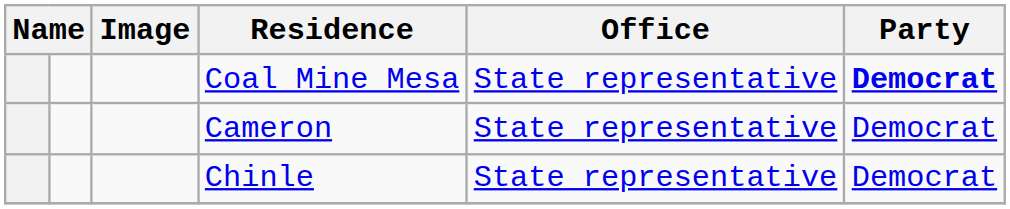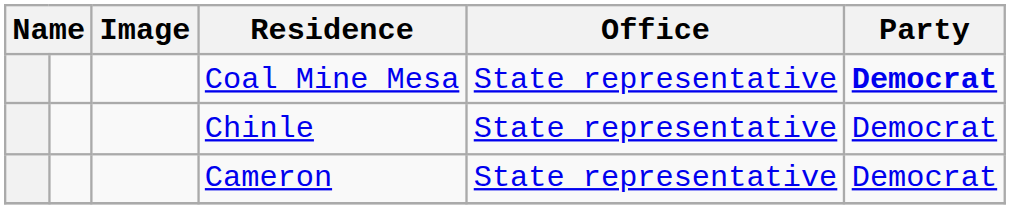rows swapped: (268, 129) <-> (259, 178)
